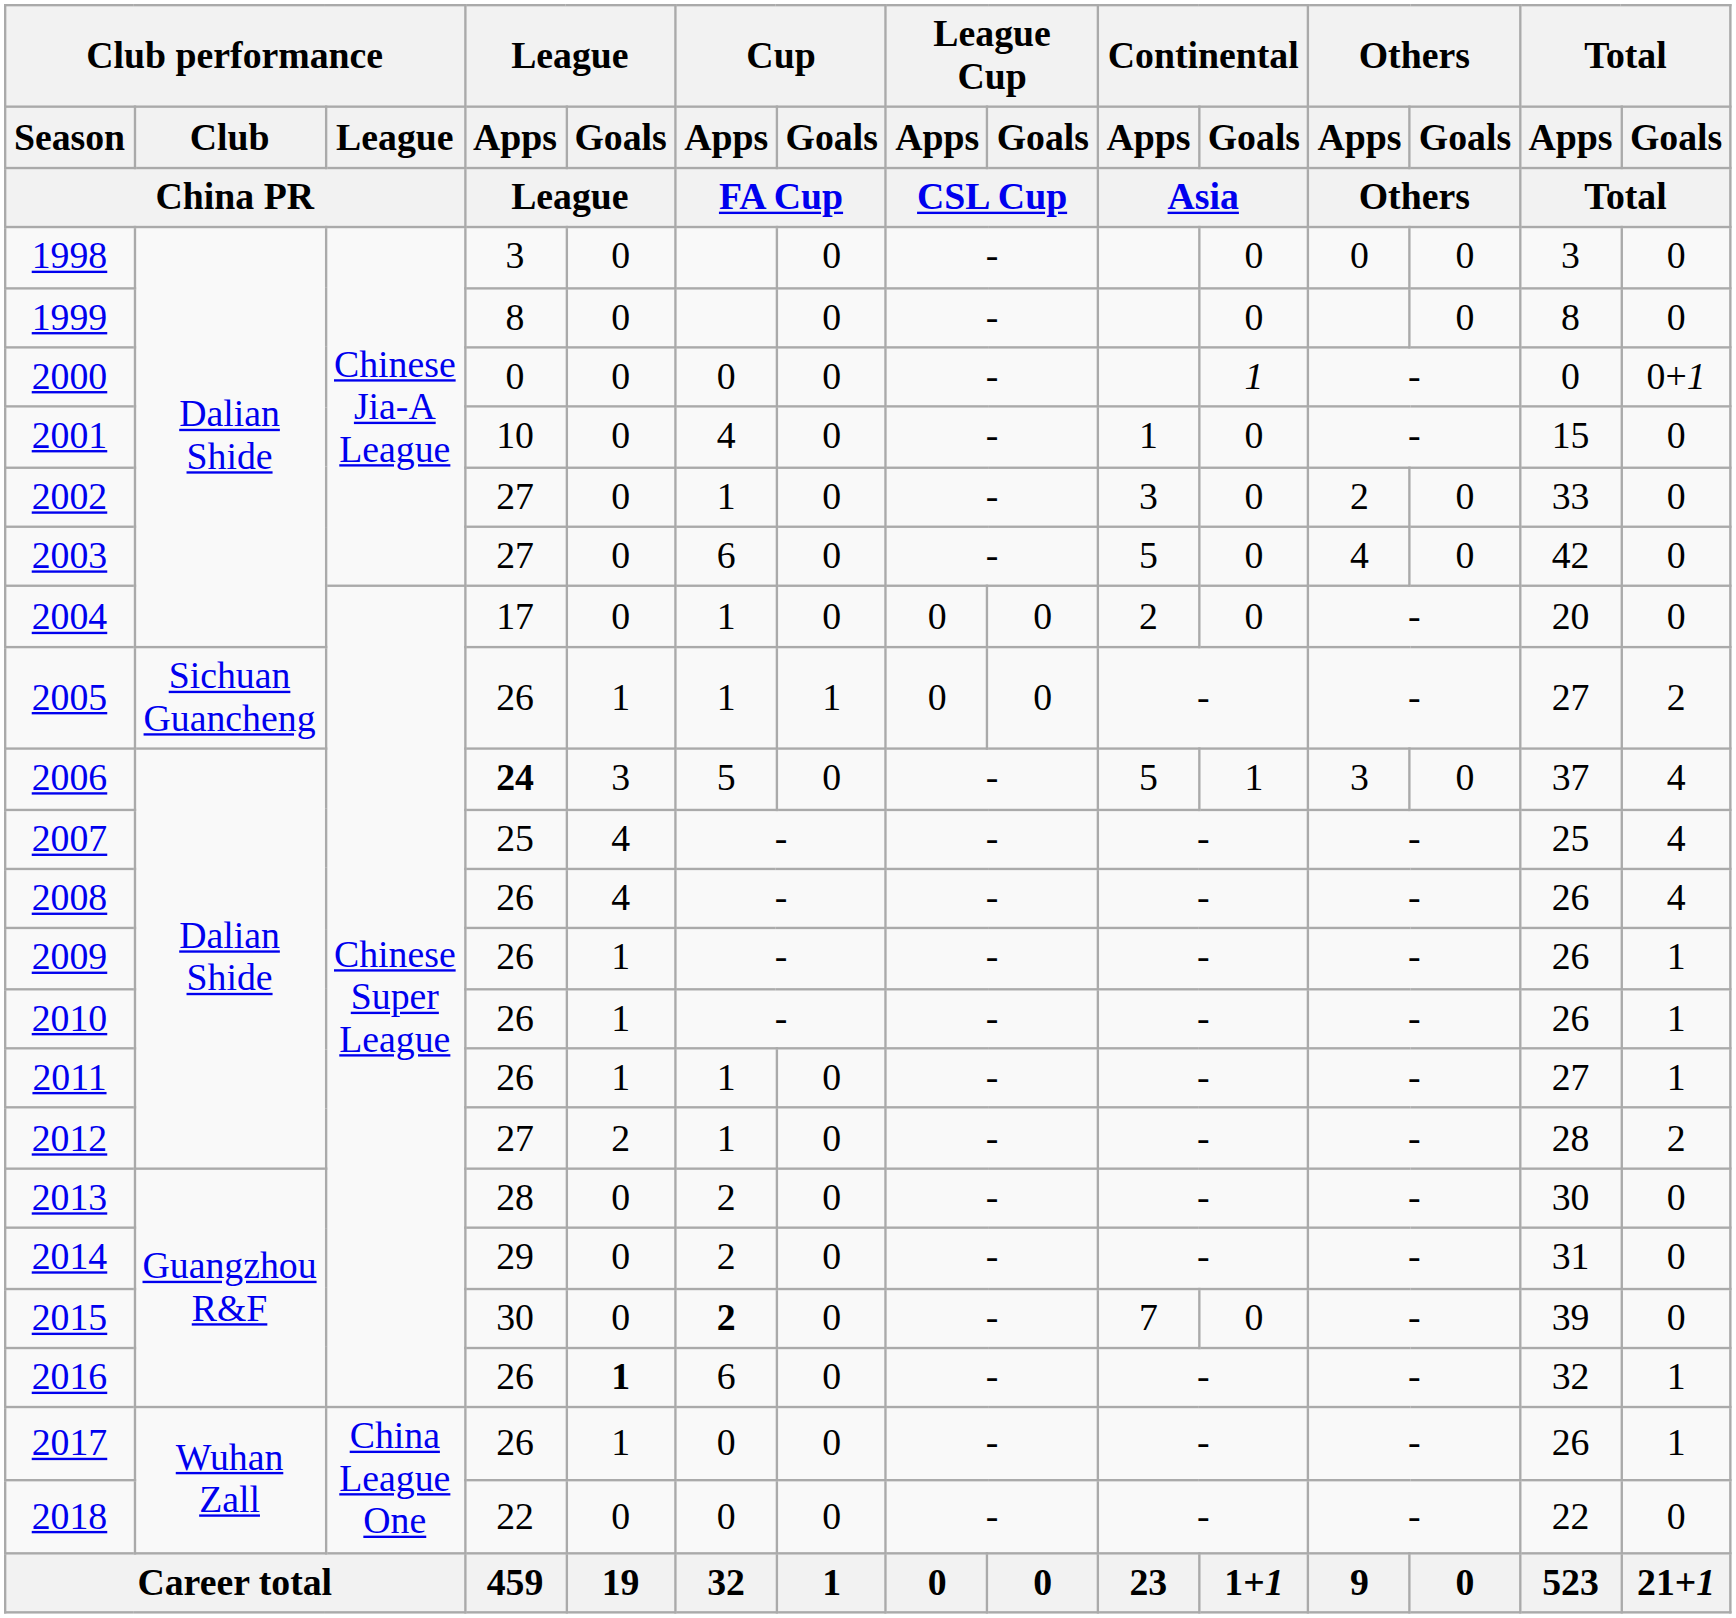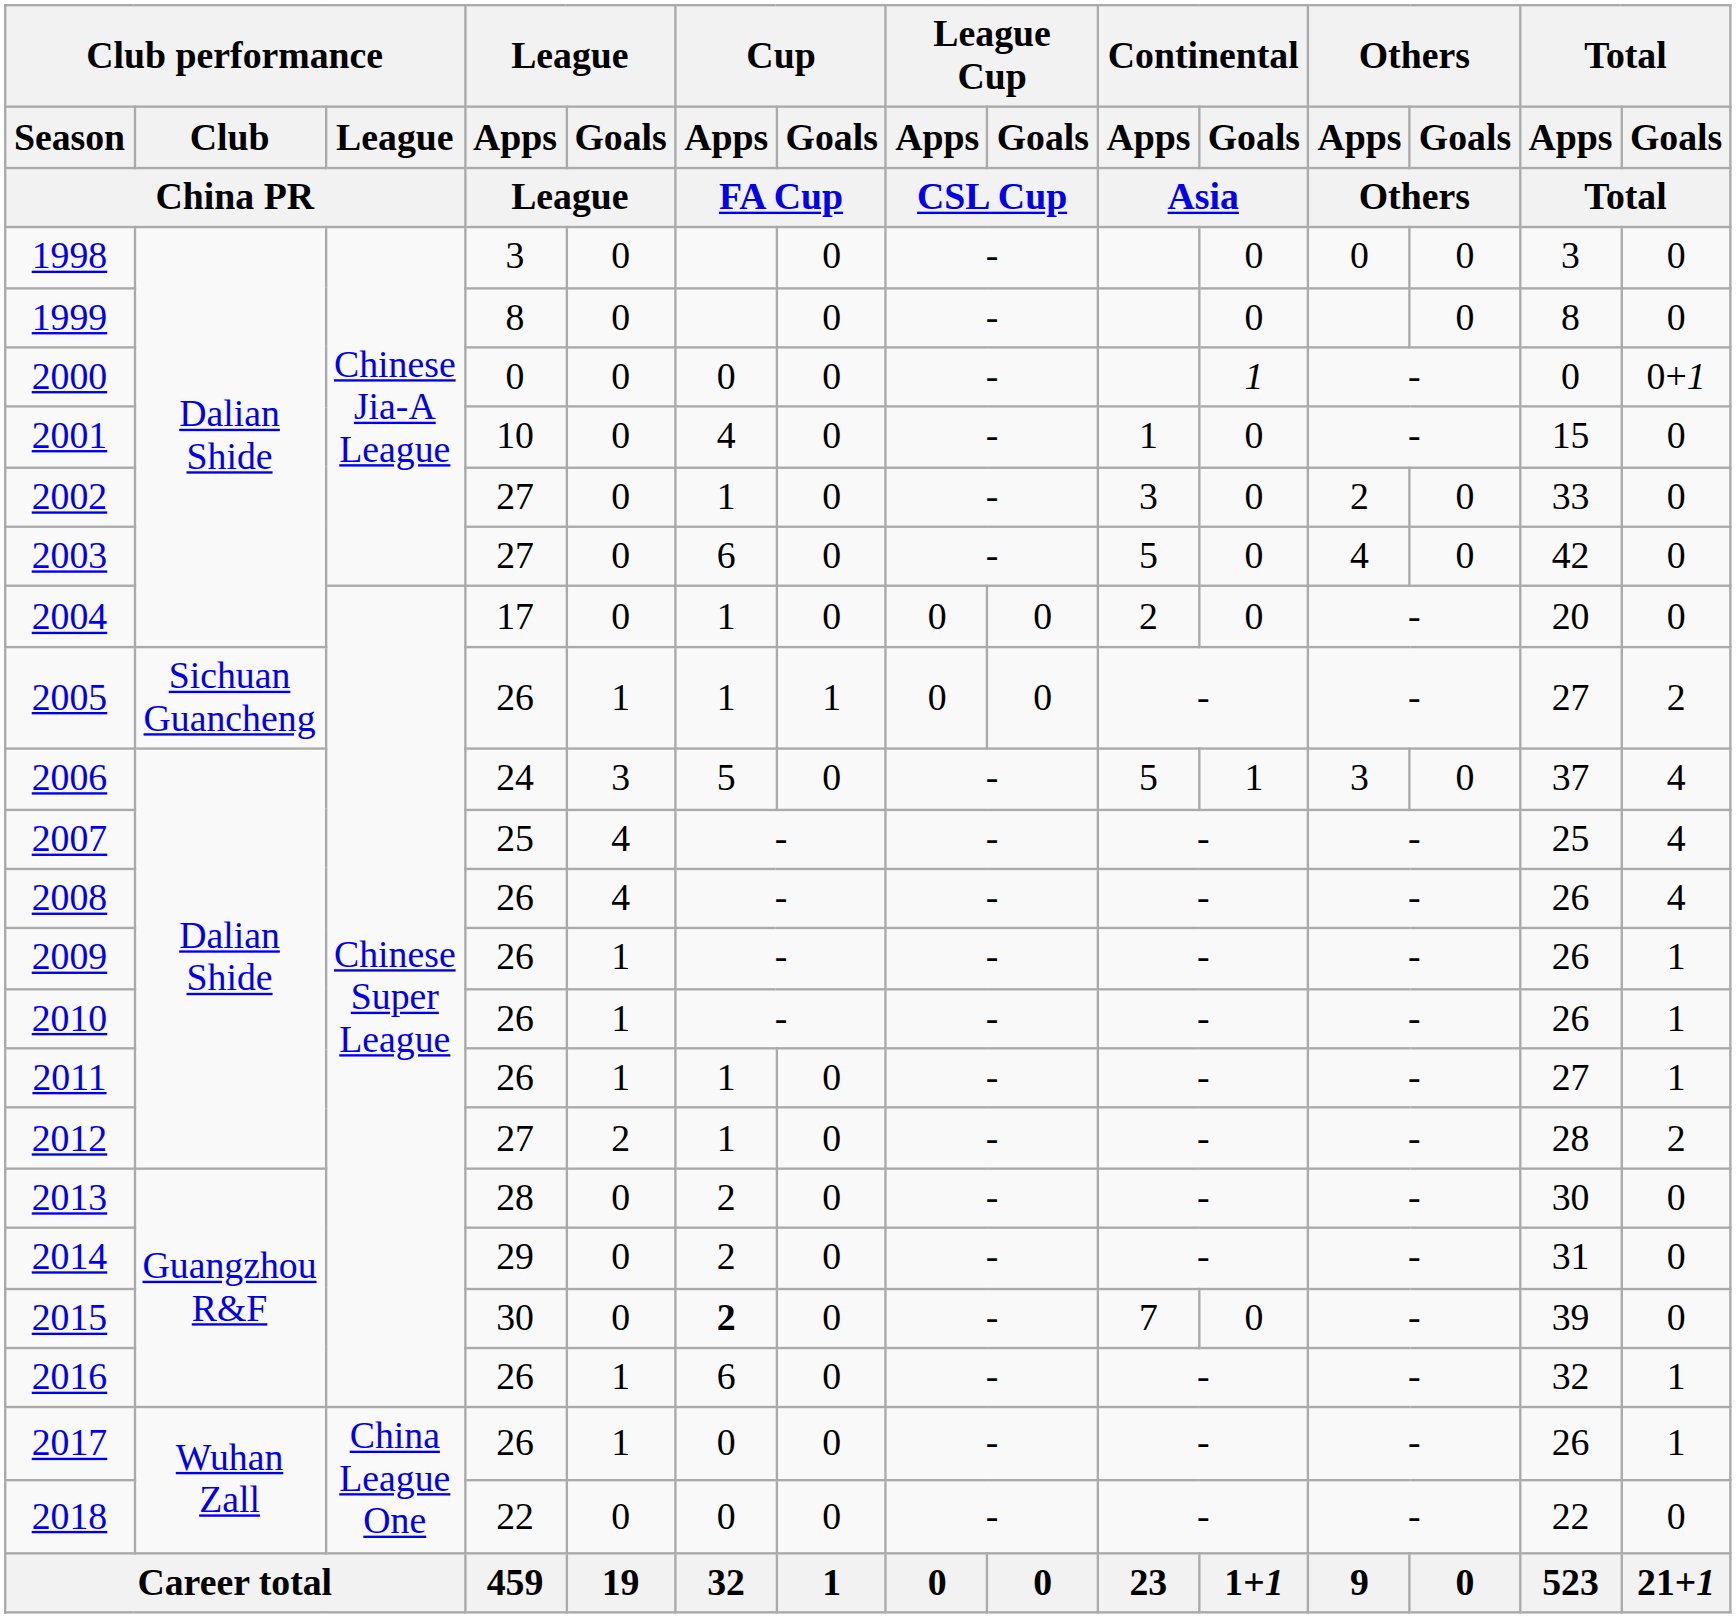(515, 778) bold -> (515, 778) normal
(621, 1376) bold -> (621, 1376) normal
